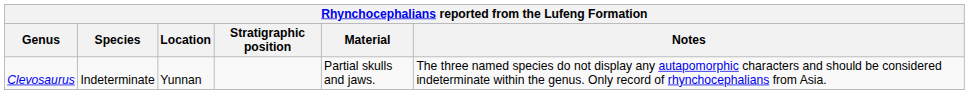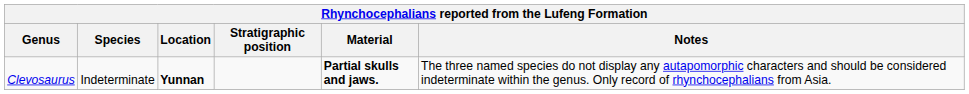(181, 80) normal -> (182, 80) bold
(358, 73) normal -> (361, 73) bold
